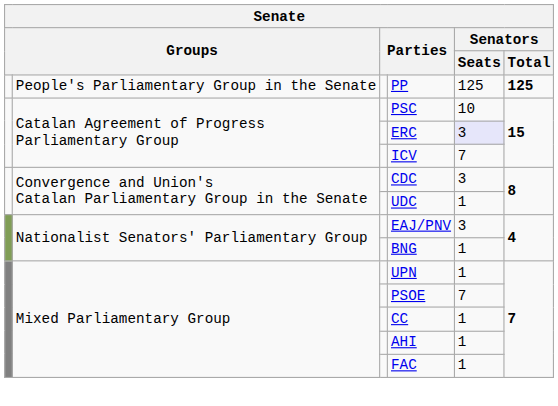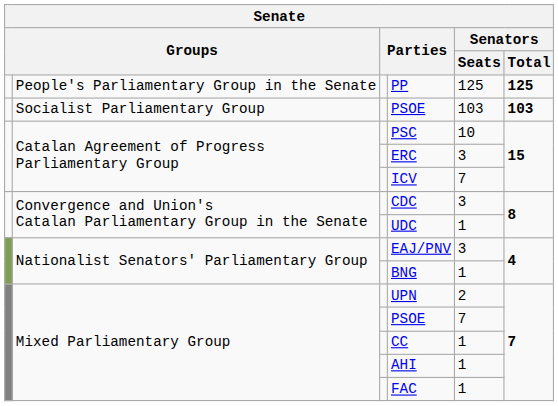+ row: (140, 109)
(462, 133) lavender background -> (462, 156) no background
(462, 273) 1 -> (462, 296) 2
